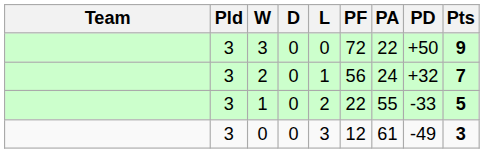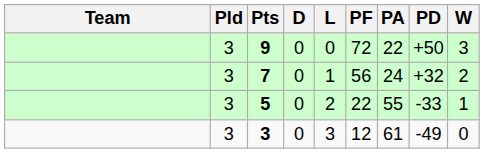columns swapped: (263, 18) <-> (461, 18)
